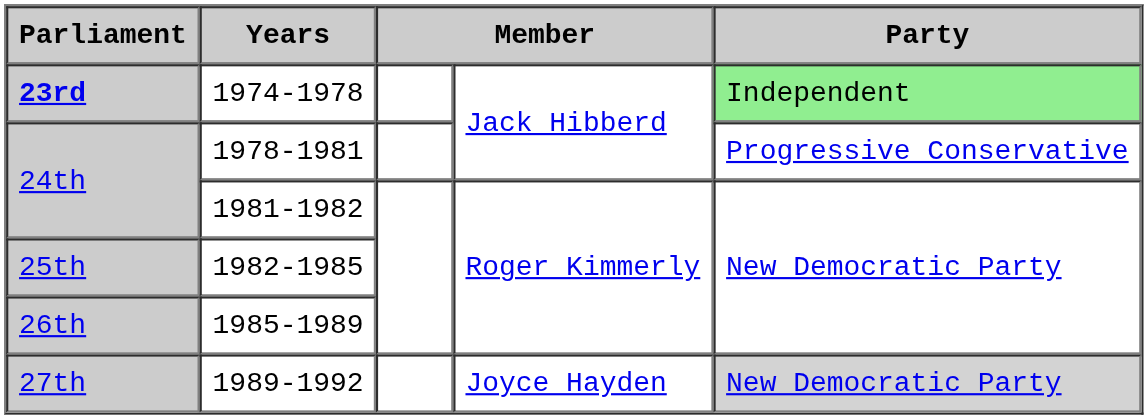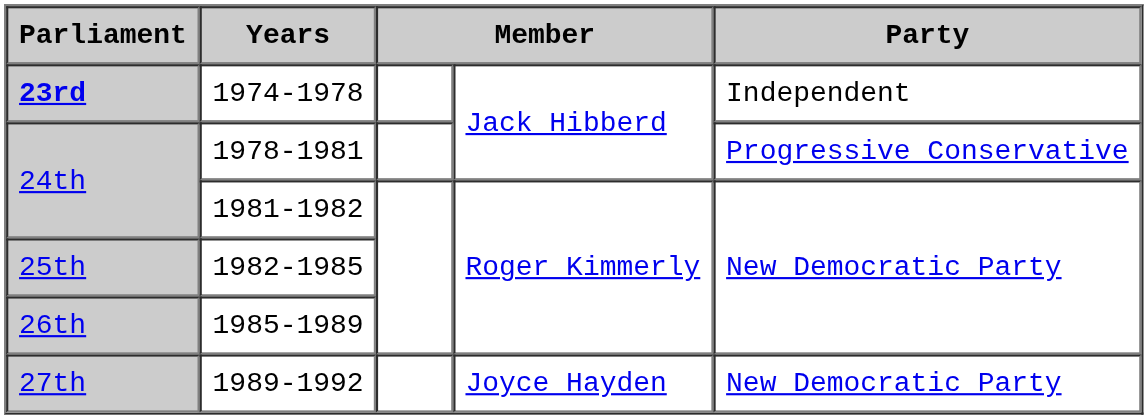(818, 93) lightgreen background -> (818, 93) no background
(894, 383) lightgrey background -> (894, 383) no background
